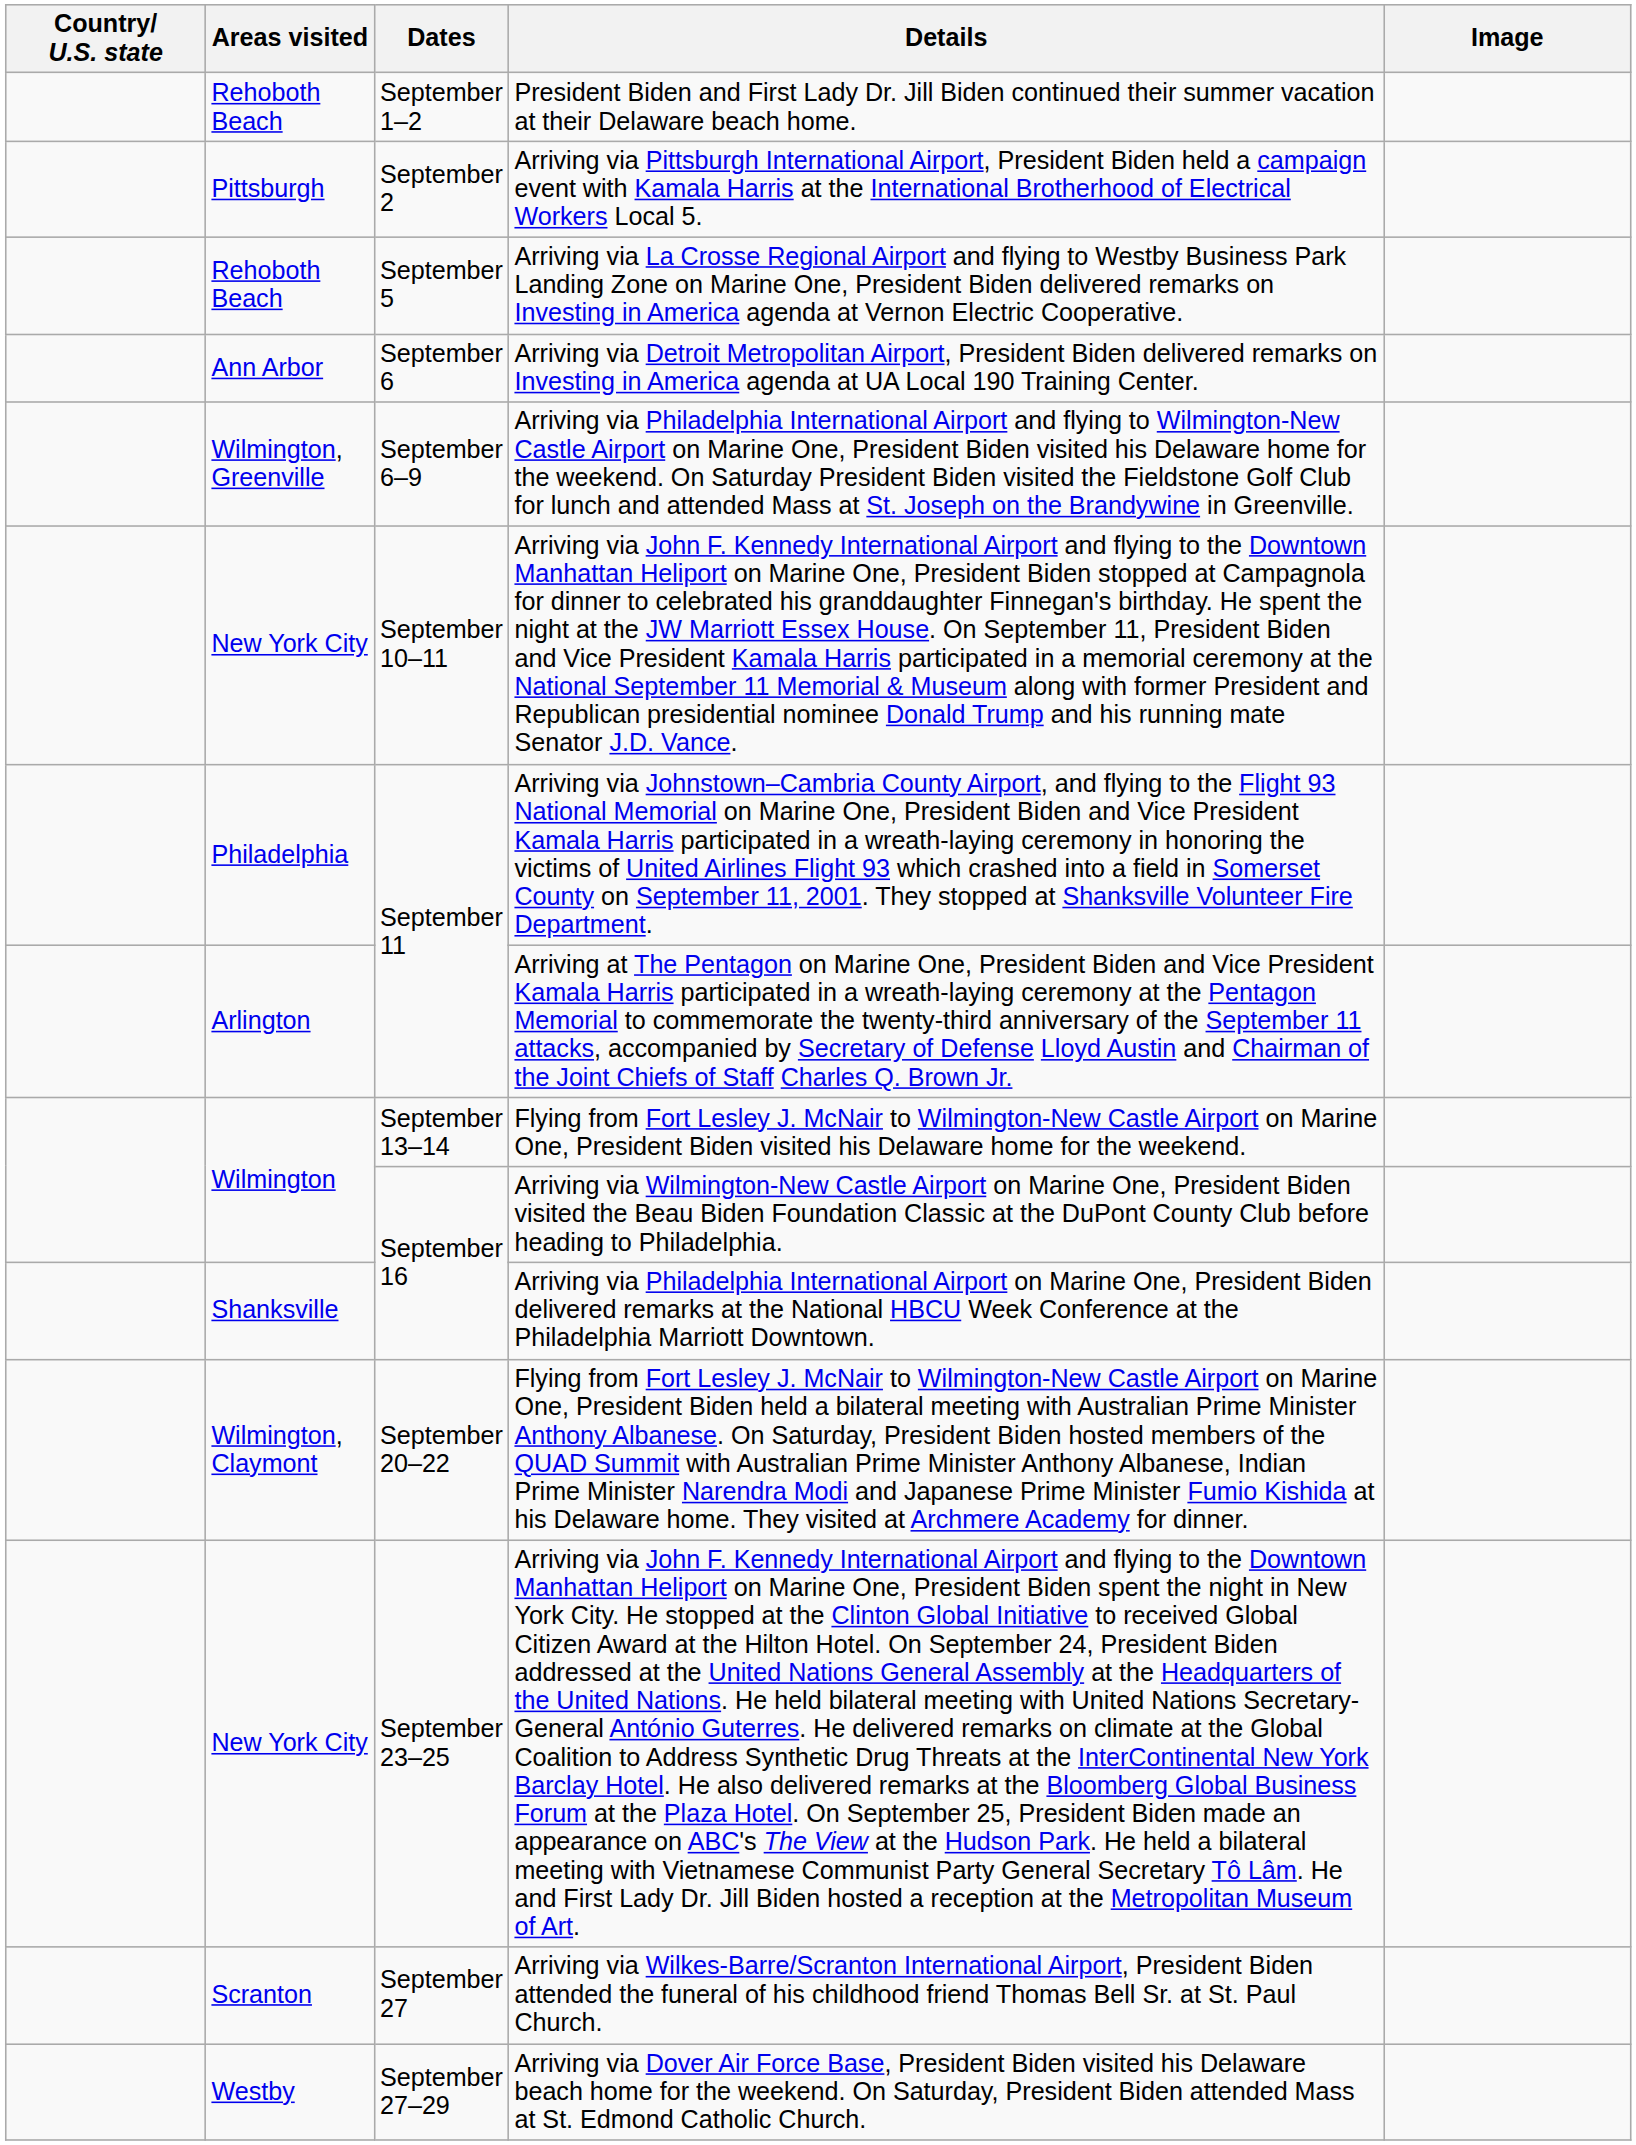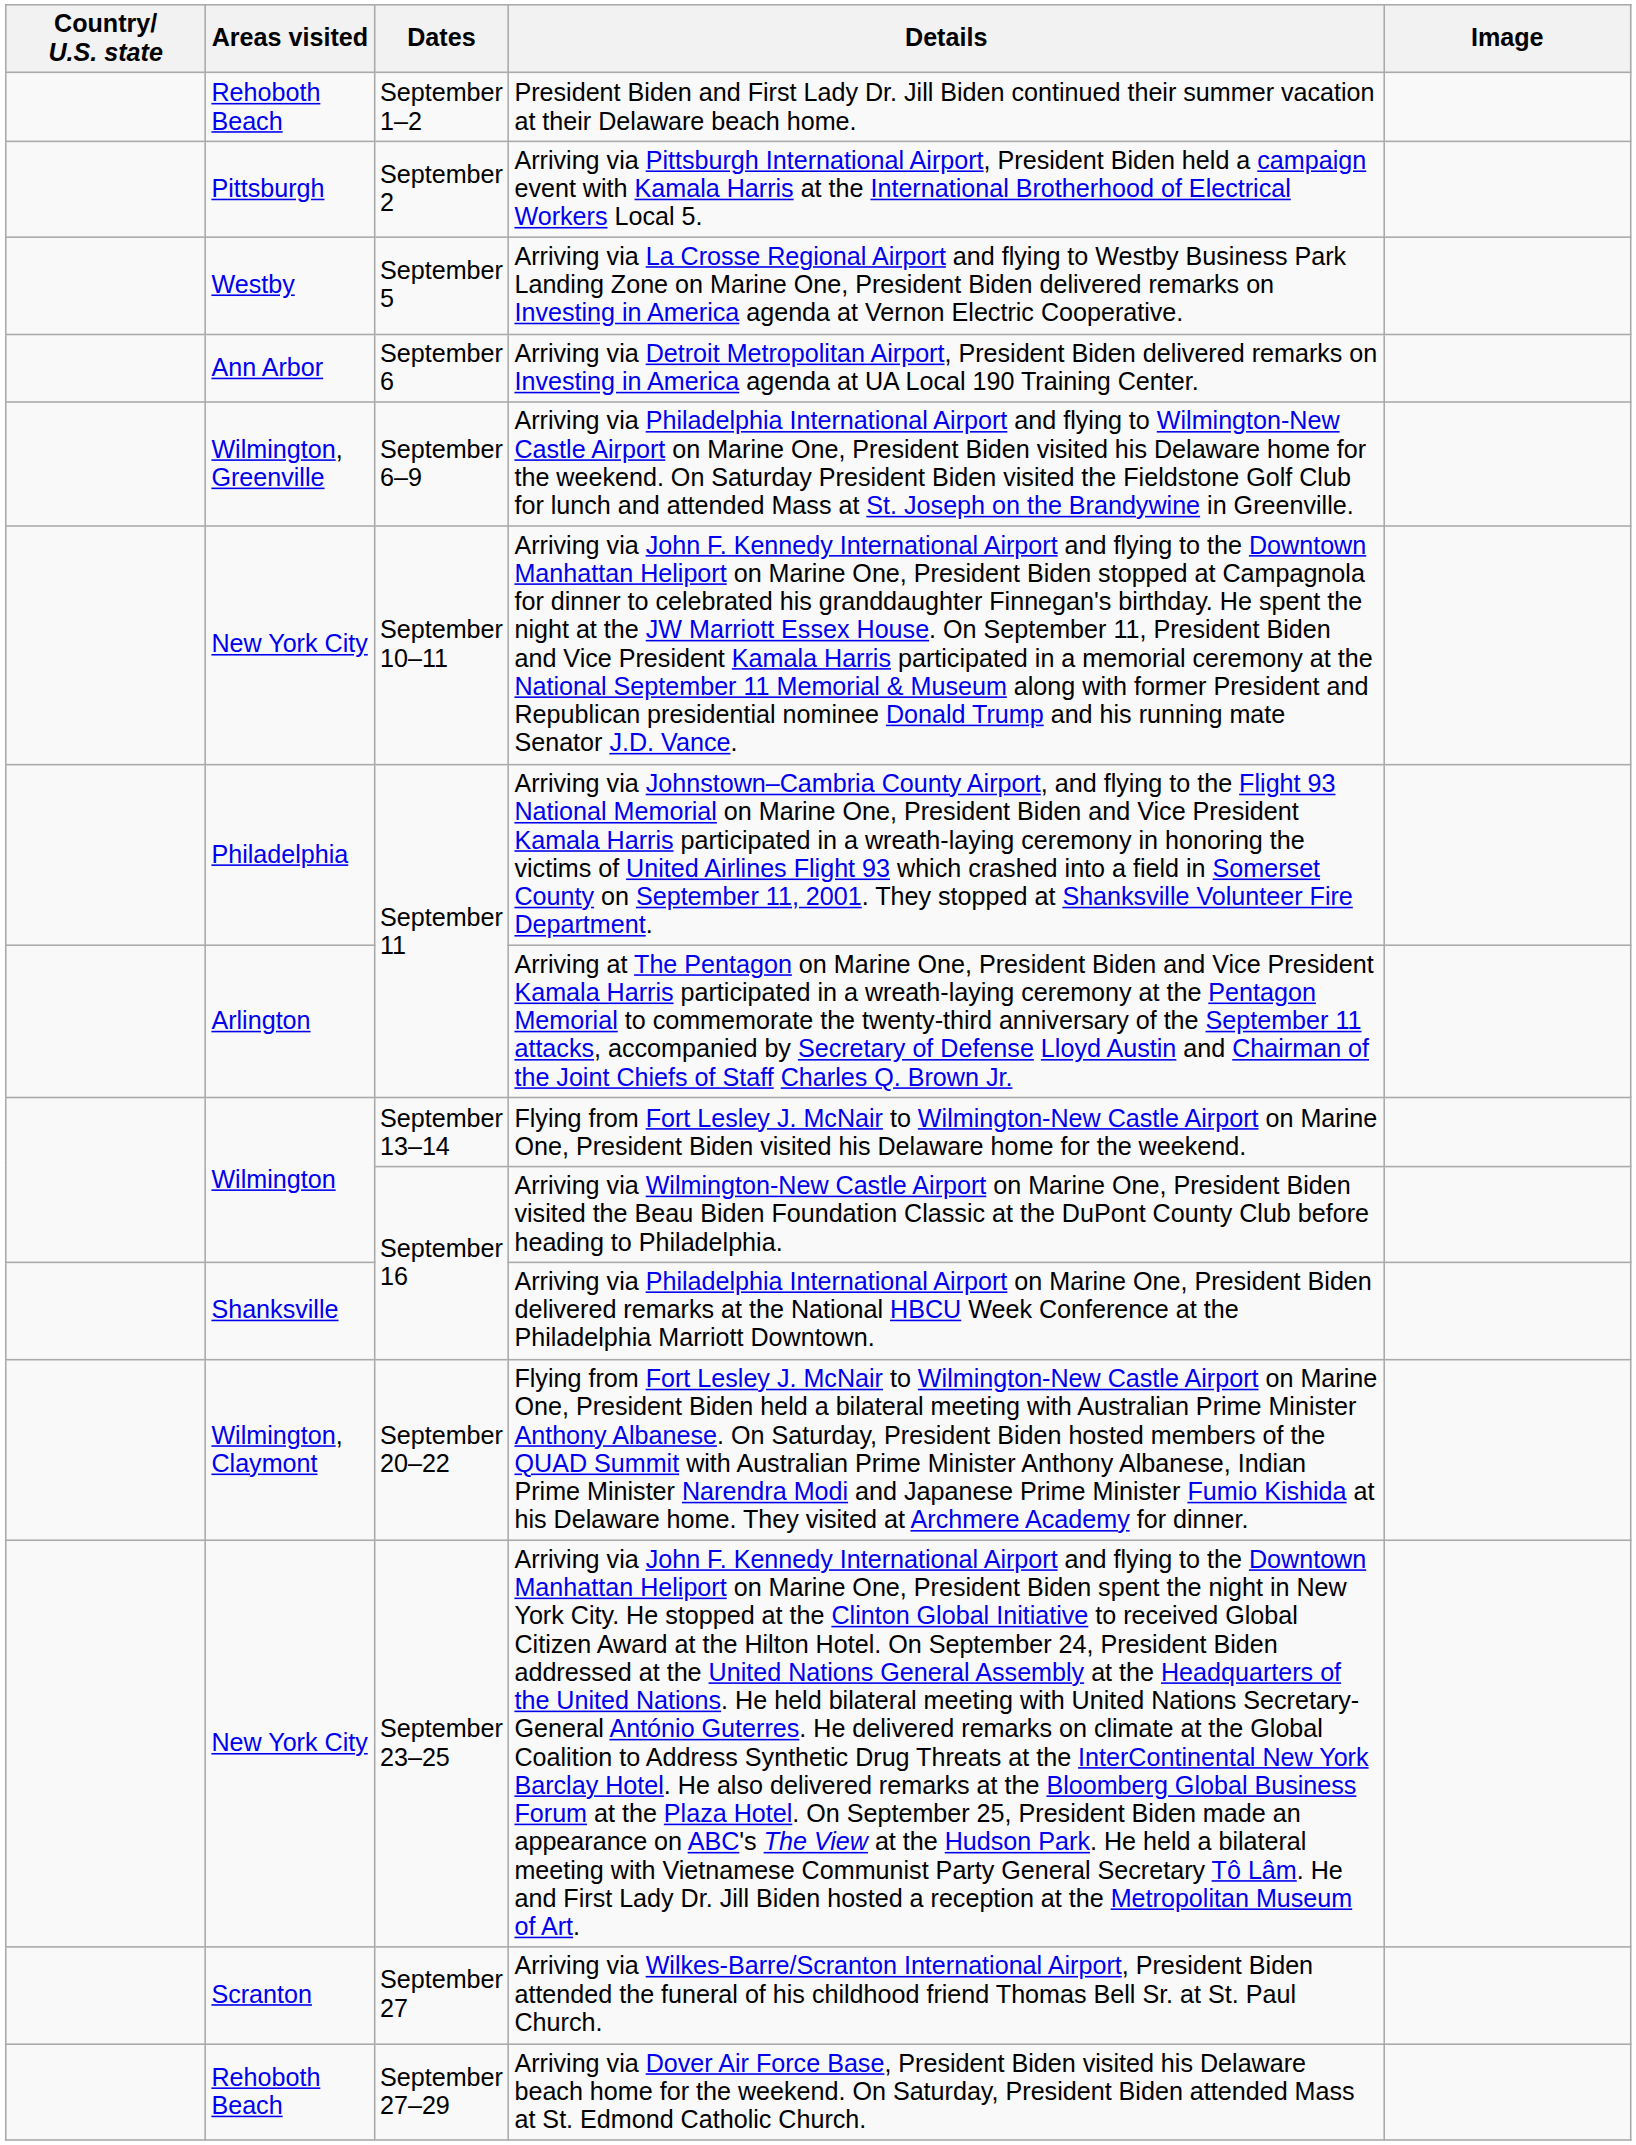(266, 285) Rehoboth Beach -> (253, 285) Westby
(253, 2091) Westby -> (266, 2091) Rehoboth Beach
